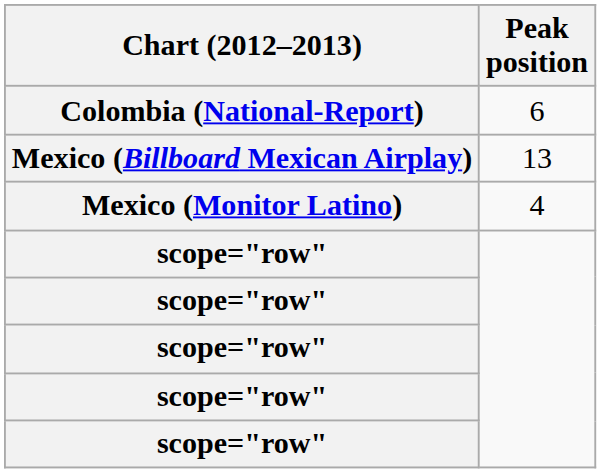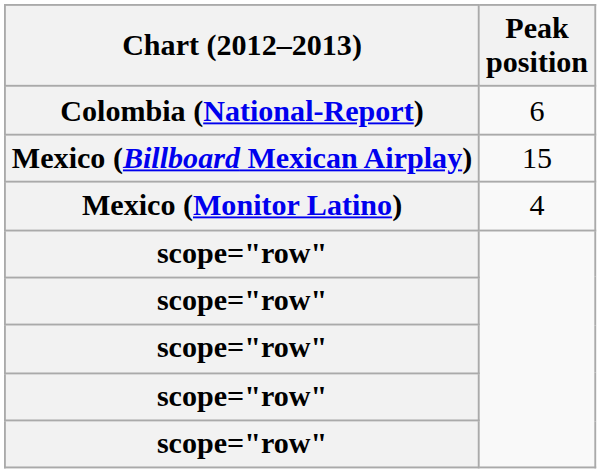(537, 157) 13 -> (537, 157) 15
